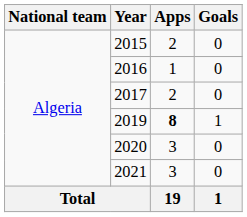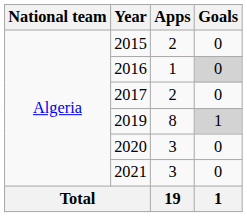(218, 69) no background -> (218, 69) lightgrey background
(172, 120) bold -> (172, 120) normal
(218, 120) no background -> (218, 120) lightgrey background
